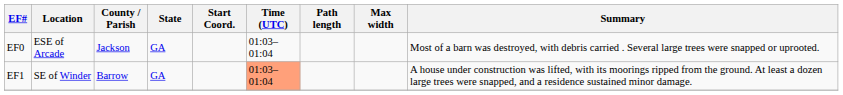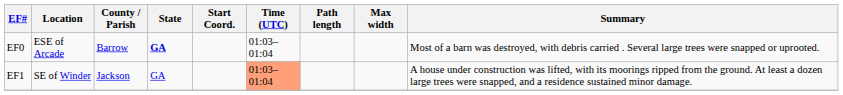(113, 47) Jackson -> (112, 47) Barrow
(158, 47) normal -> (158, 47) bold
(112, 76) Barrow -> (113, 76) Jackson
